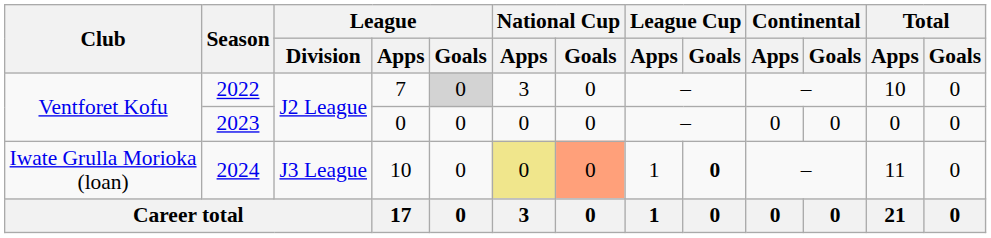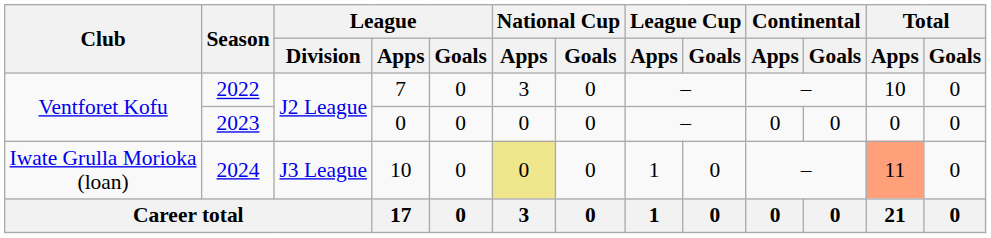(461, 89) lightgrey background -> (461, 89) no background
(590, 169) lightsalmon background -> (590, 169) no background
(715, 169) bold -> (715, 169) normal
(895, 169) no background -> (895, 169) lightsalmon background
